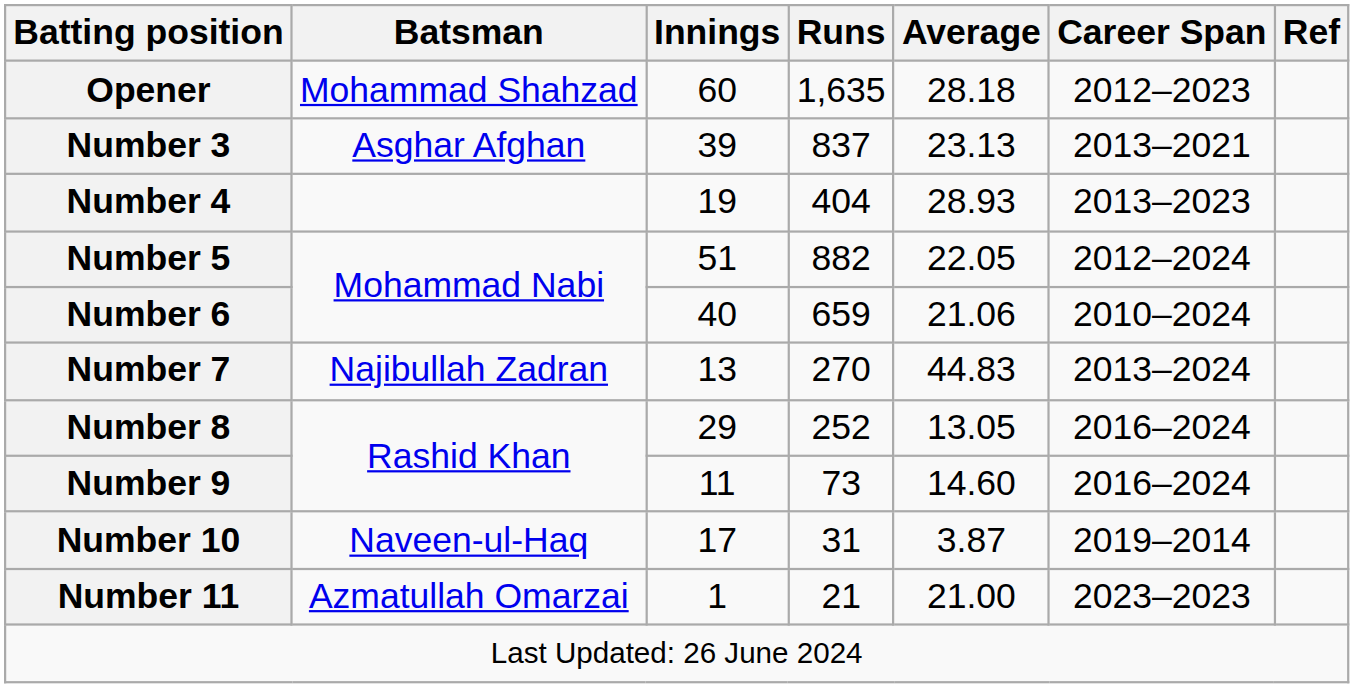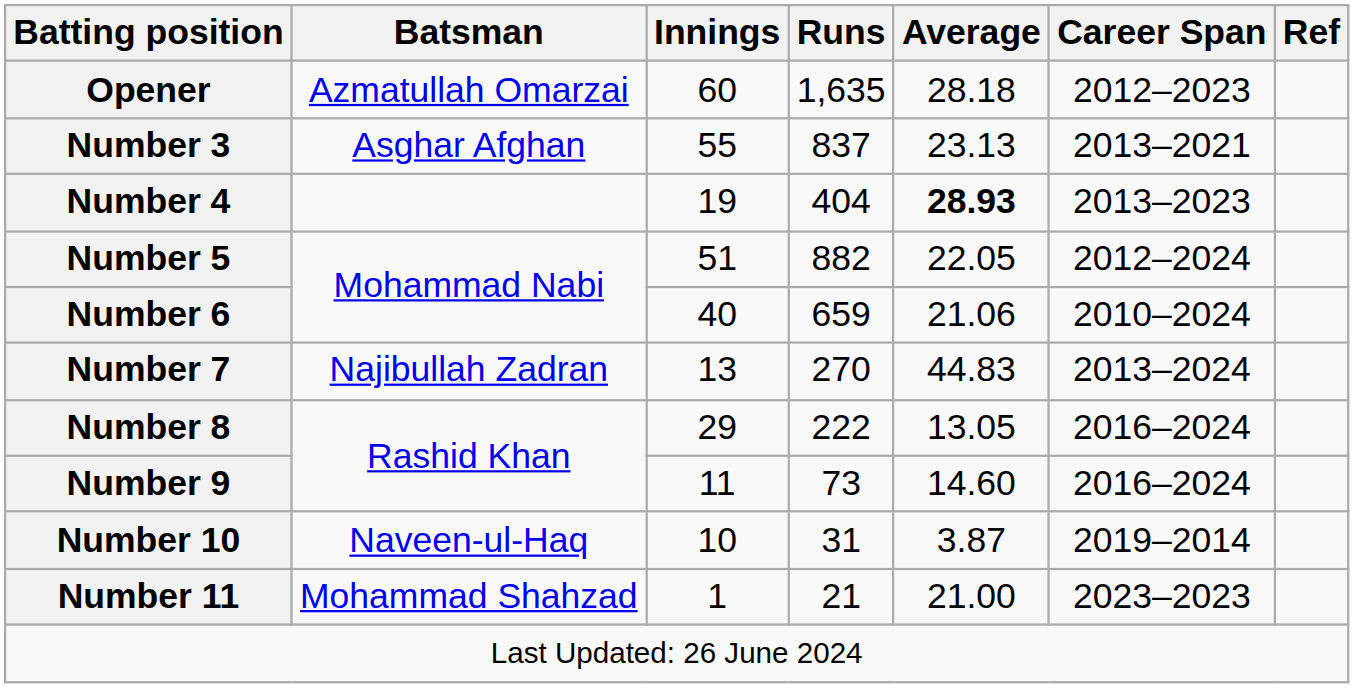(469, 88) Mohammad Shahzad -> (469, 88) Azmatullah Omarzai
(717, 145) 39 -> (717, 145) 55
(971, 201) normal -> (971, 201) bold
(841, 426) 252 -> (841, 426) 222
(717, 539) 17 -> (717, 539) 10
(469, 595) Azmatullah Omarzai -> (469, 595) Mohammad Shahzad
